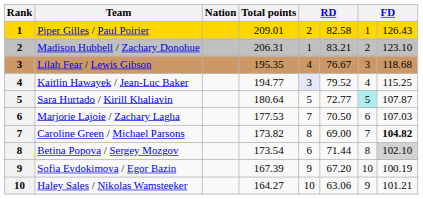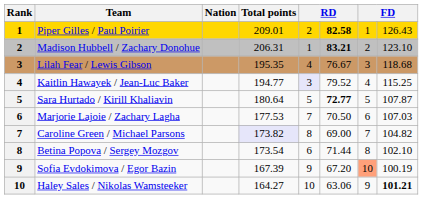(339, 30) normal -> (339, 30) bold
(339, 47) normal -> (339, 47) bold
(339, 99) normal -> (339, 99) bold
(367, 99) paleturquoise background -> (367, 99) no background
(269, 133) no background -> (269, 133) lavender background
(397, 133) bold -> (397, 133) normal
(397, 151) lightgrey background -> (397, 151) no background
(367, 168) no background -> (367, 168) lightsalmon background
(397, 185) normal -> (397, 185) bold
